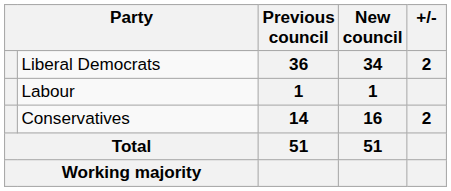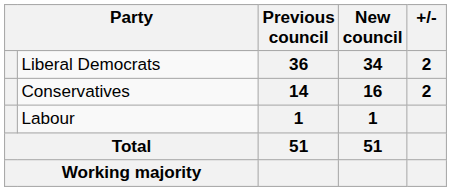rows swapped: (76, 118) <-> (48, 91)
